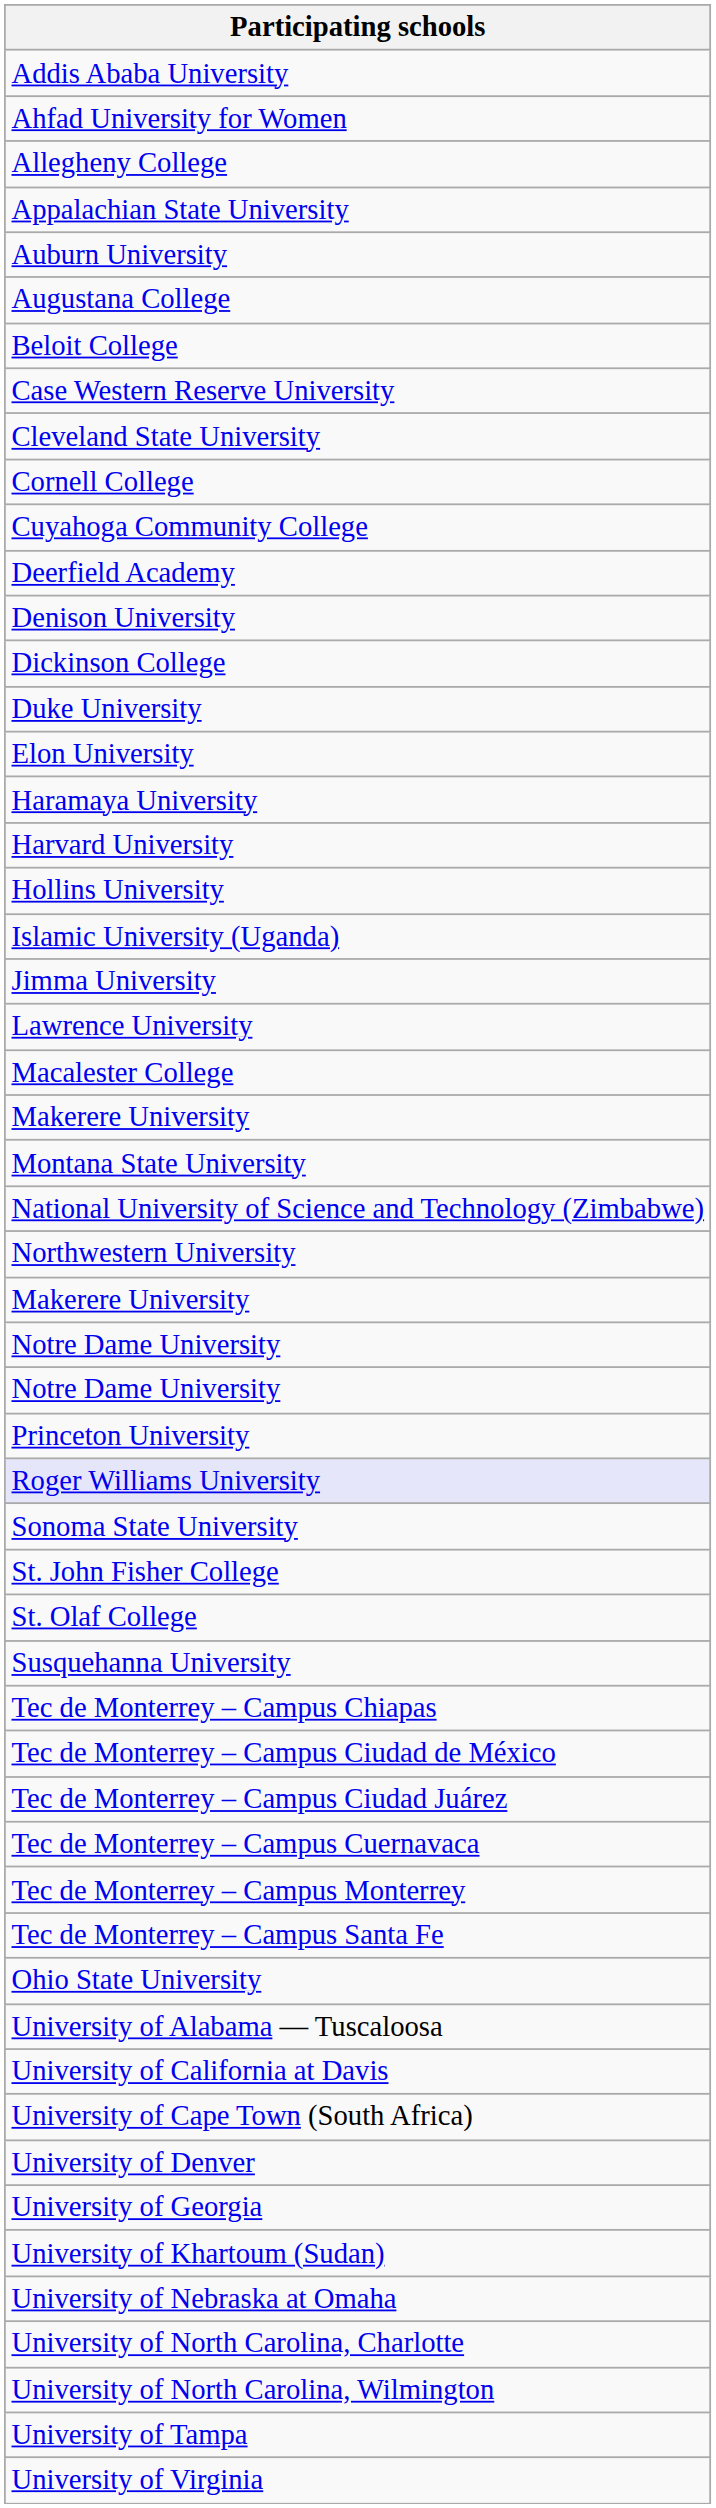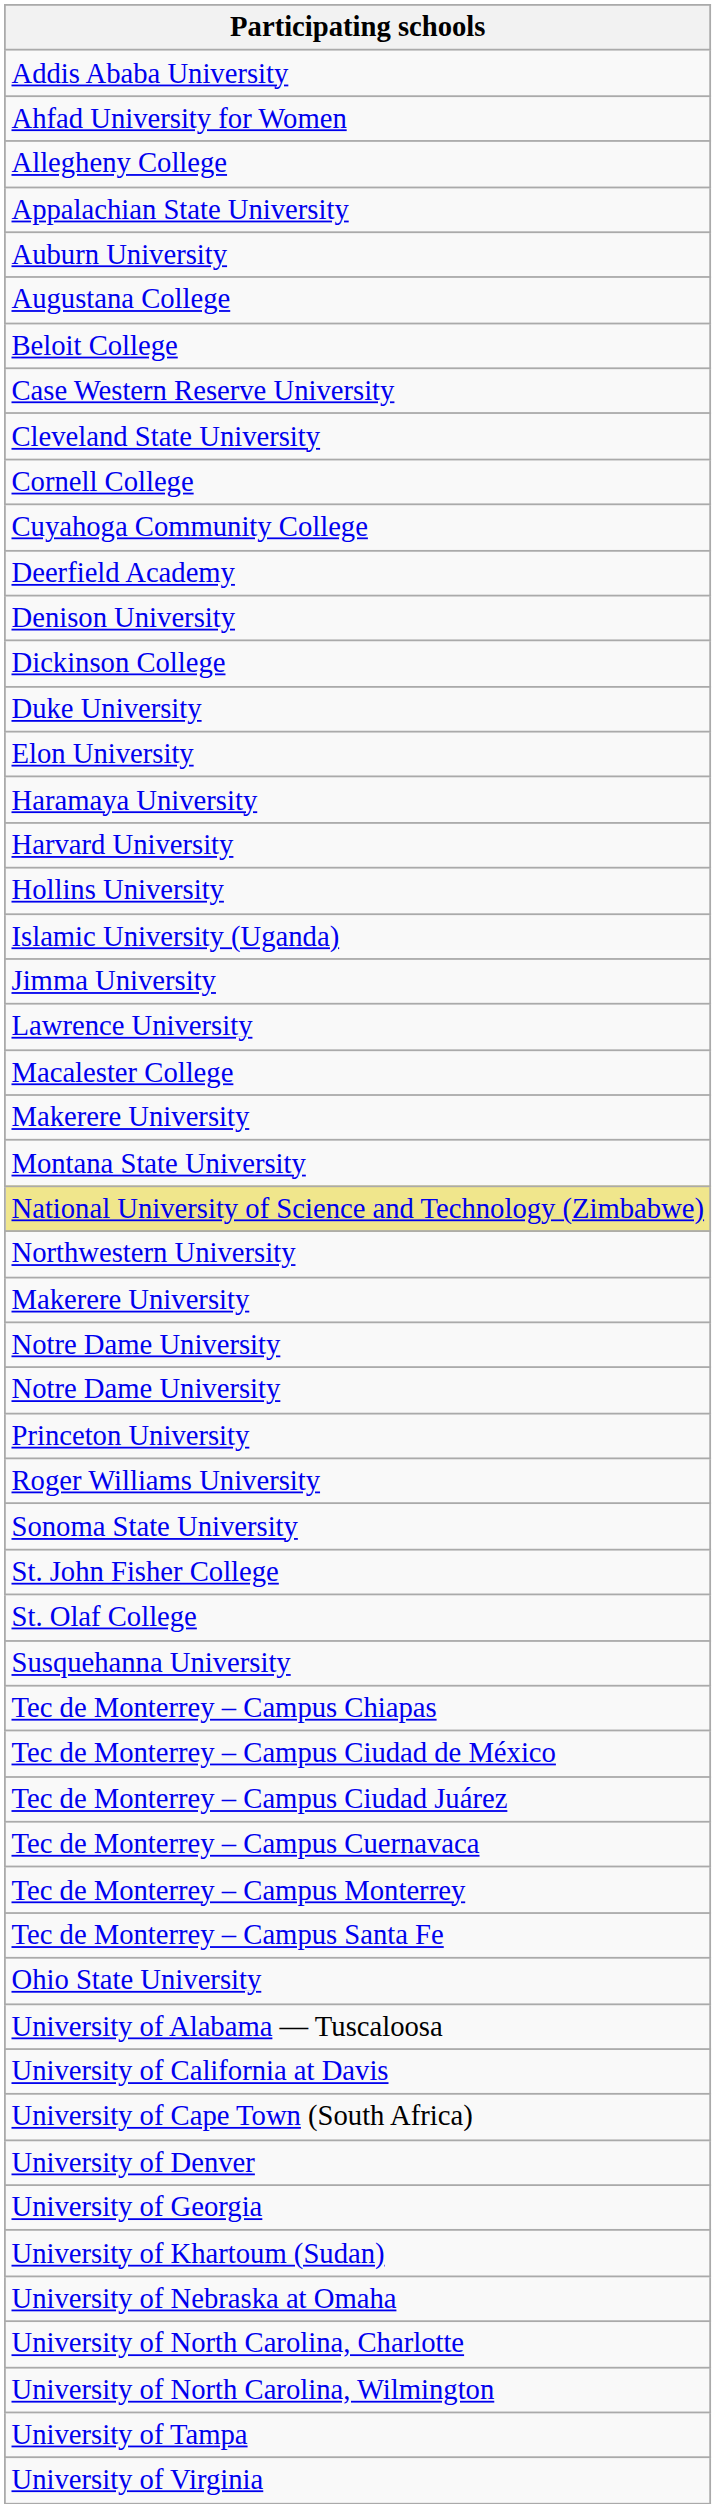(358, 1208) no background -> (358, 1208) khaki background
(166, 1480) lavender background -> (166, 1480) no background
